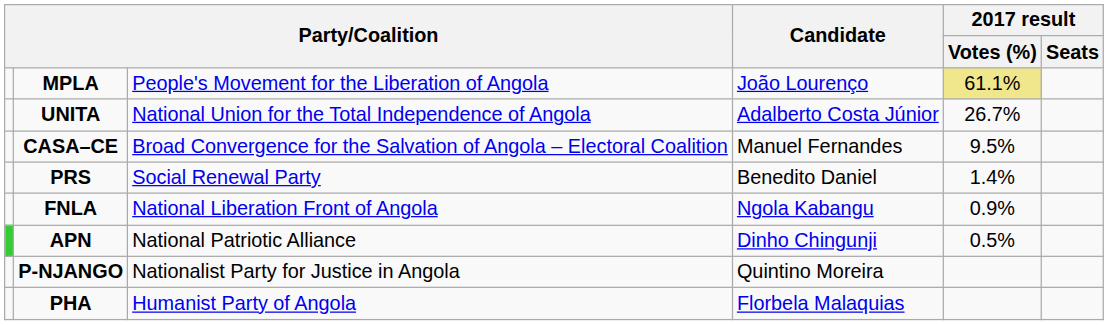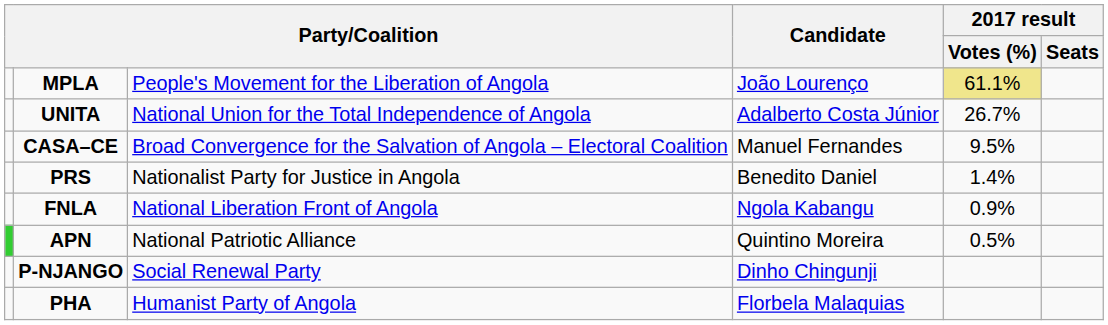(226, 177) Social Renewal Party -> (296, 177) Nationalist Party for Justice in Angola
(807, 240) Dinho Chingunji -> (810, 240) Quintino Moreira
(296, 271) Nationalist Party for Justice in Angola -> (226, 271) Social Renewal Party
(810, 271) Quintino Moreira -> (807, 271) Dinho Chingunji
